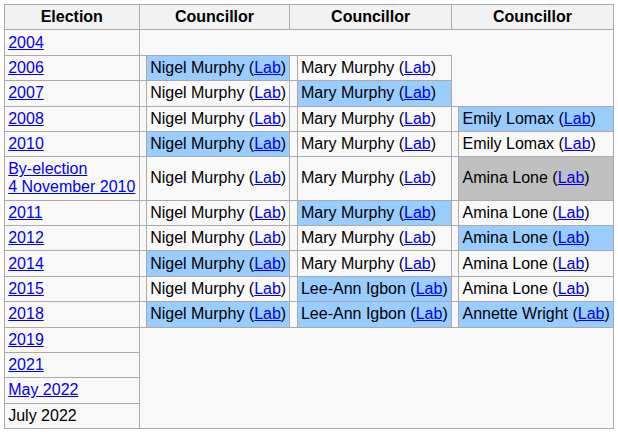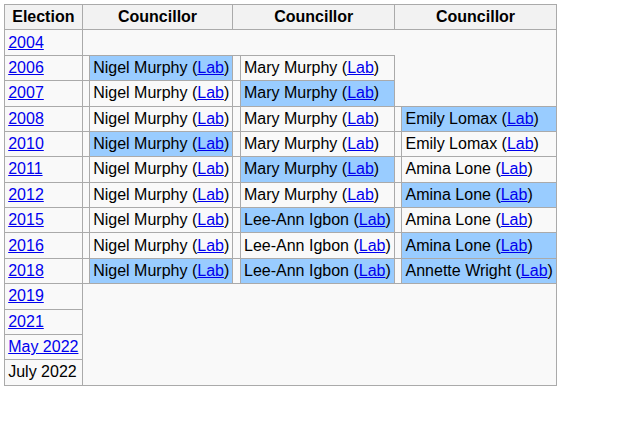- row: (72, 178)
- row: (26, 263)
+ row: (26, 245)
